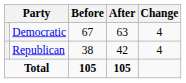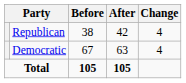rows swapped: (39, 31) <-> (39, 50)
